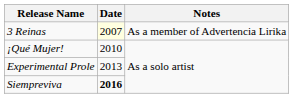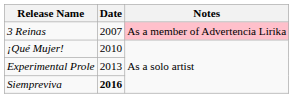(111, 31) lightyellow background -> (111, 31) no background
(207, 31) no background -> (207, 31) pink background
